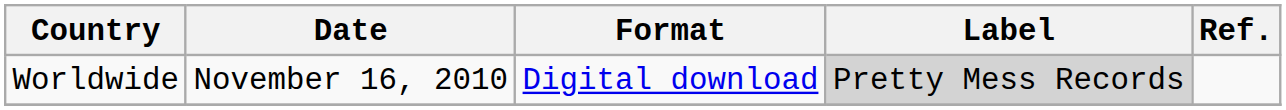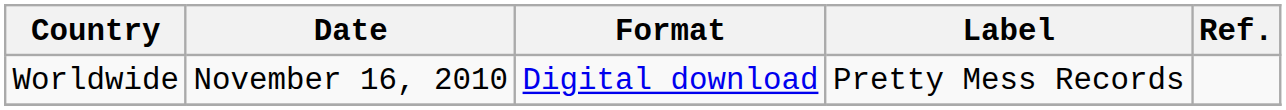(1009, 81) lightgrey background -> (1009, 81) no background
